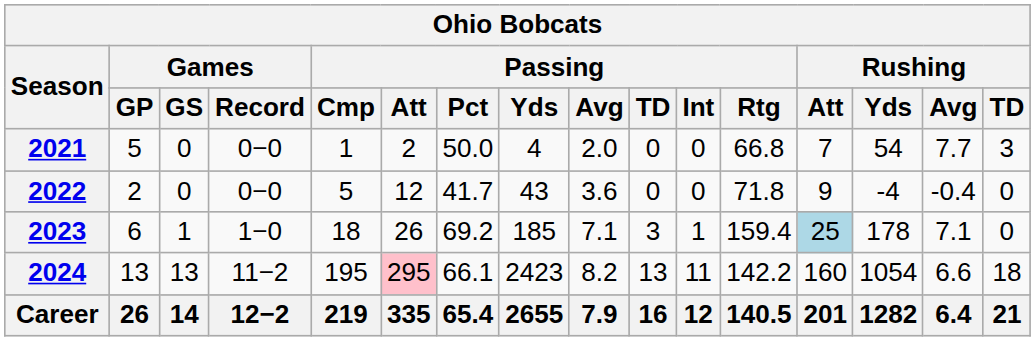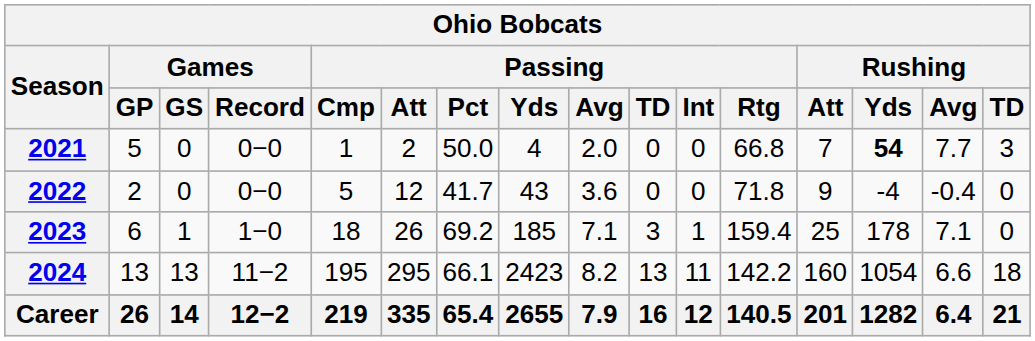(888, 149) normal -> (888, 149) bold
(825, 231) lightblue background -> (825, 231) no background
(409, 273) pink background -> (409, 273) no background
